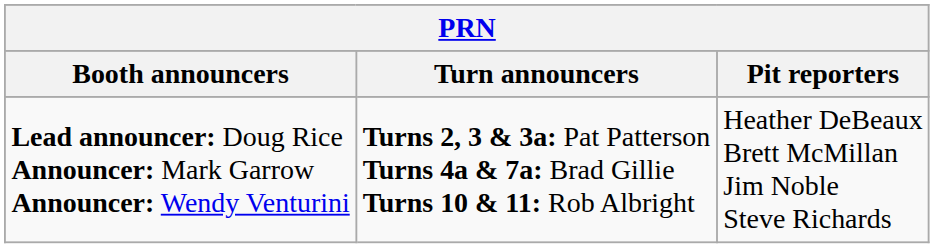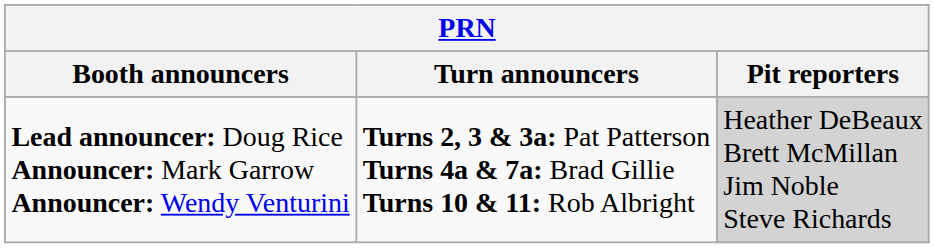(823, 169) no background -> (823, 169) lightgrey background
